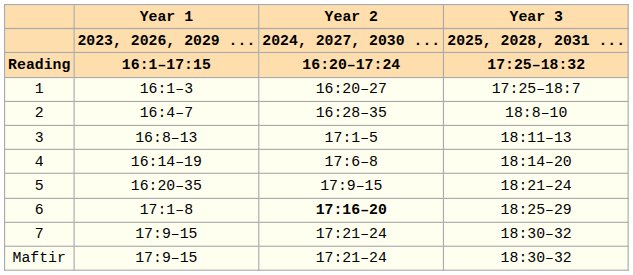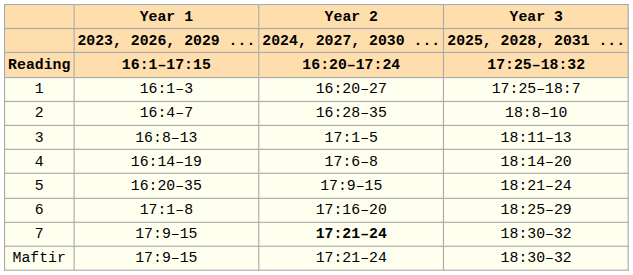(351, 210) bold -> (351, 210) normal
(351, 234) normal -> (351, 234) bold
